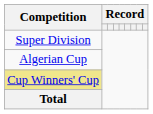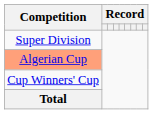(53, 59) no background -> (53, 59) lightsalmon background
(53, 79) khaki background -> (53, 79) no background
